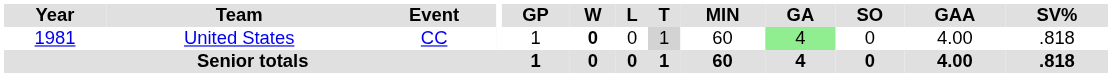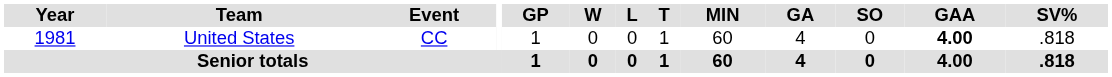(593, 38) bold -> (593, 38) normal
(664, 38) lightgrey background -> (664, 38) no background
(800, 38) lightgreen background -> (800, 38) no background
(955, 38) normal -> (955, 38) bold
